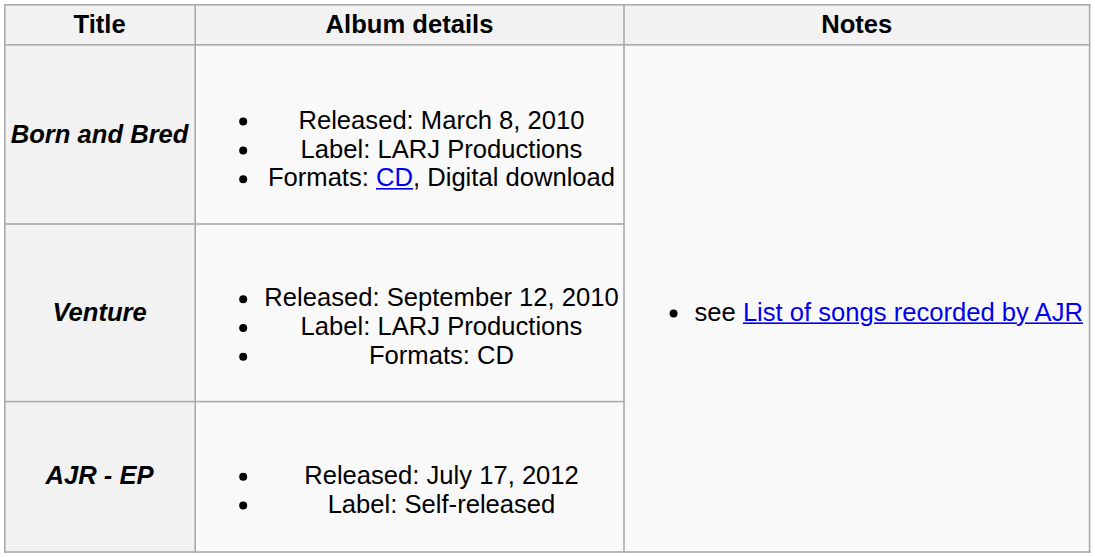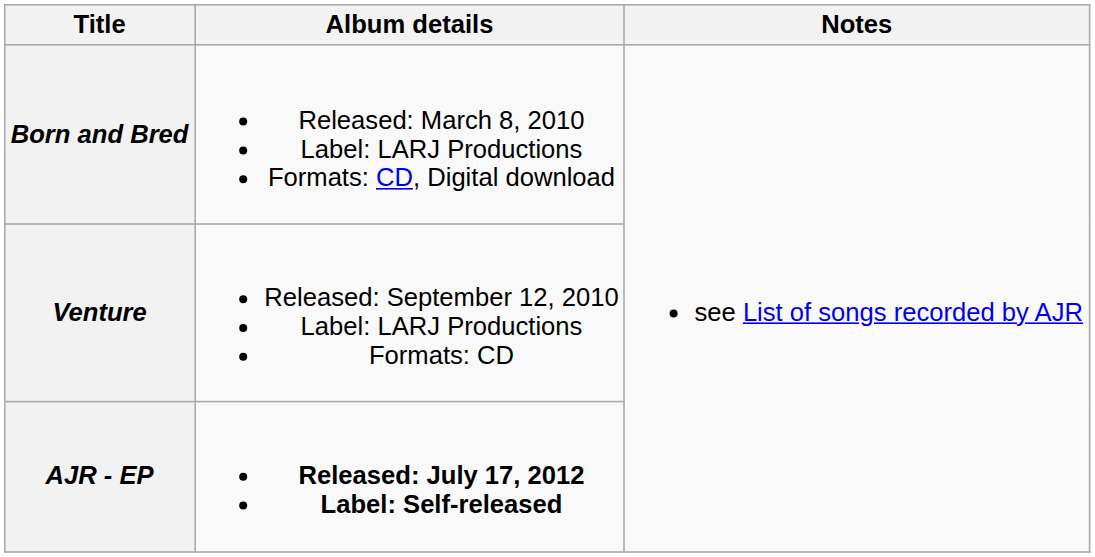(409, 491) normal -> (409, 491) bold
